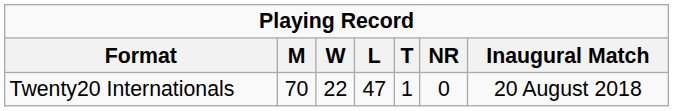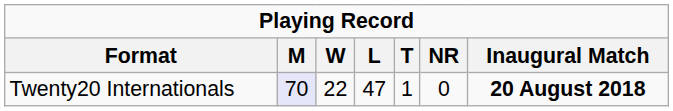(297, 88) no background -> (297, 88) lavender background
(568, 88) normal -> (568, 88) bold
